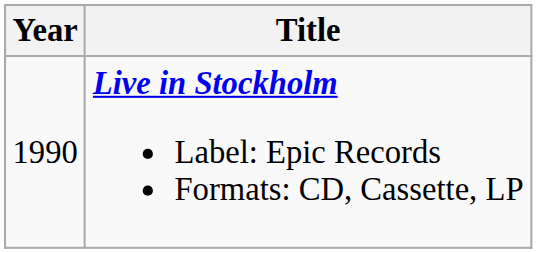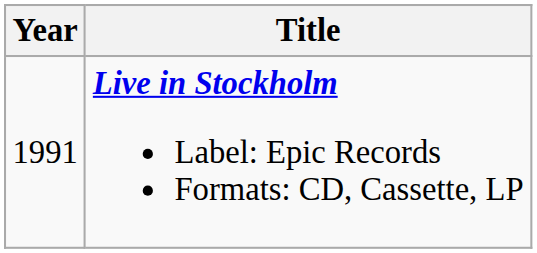(45, 151) 1990 -> (45, 151) 1991
